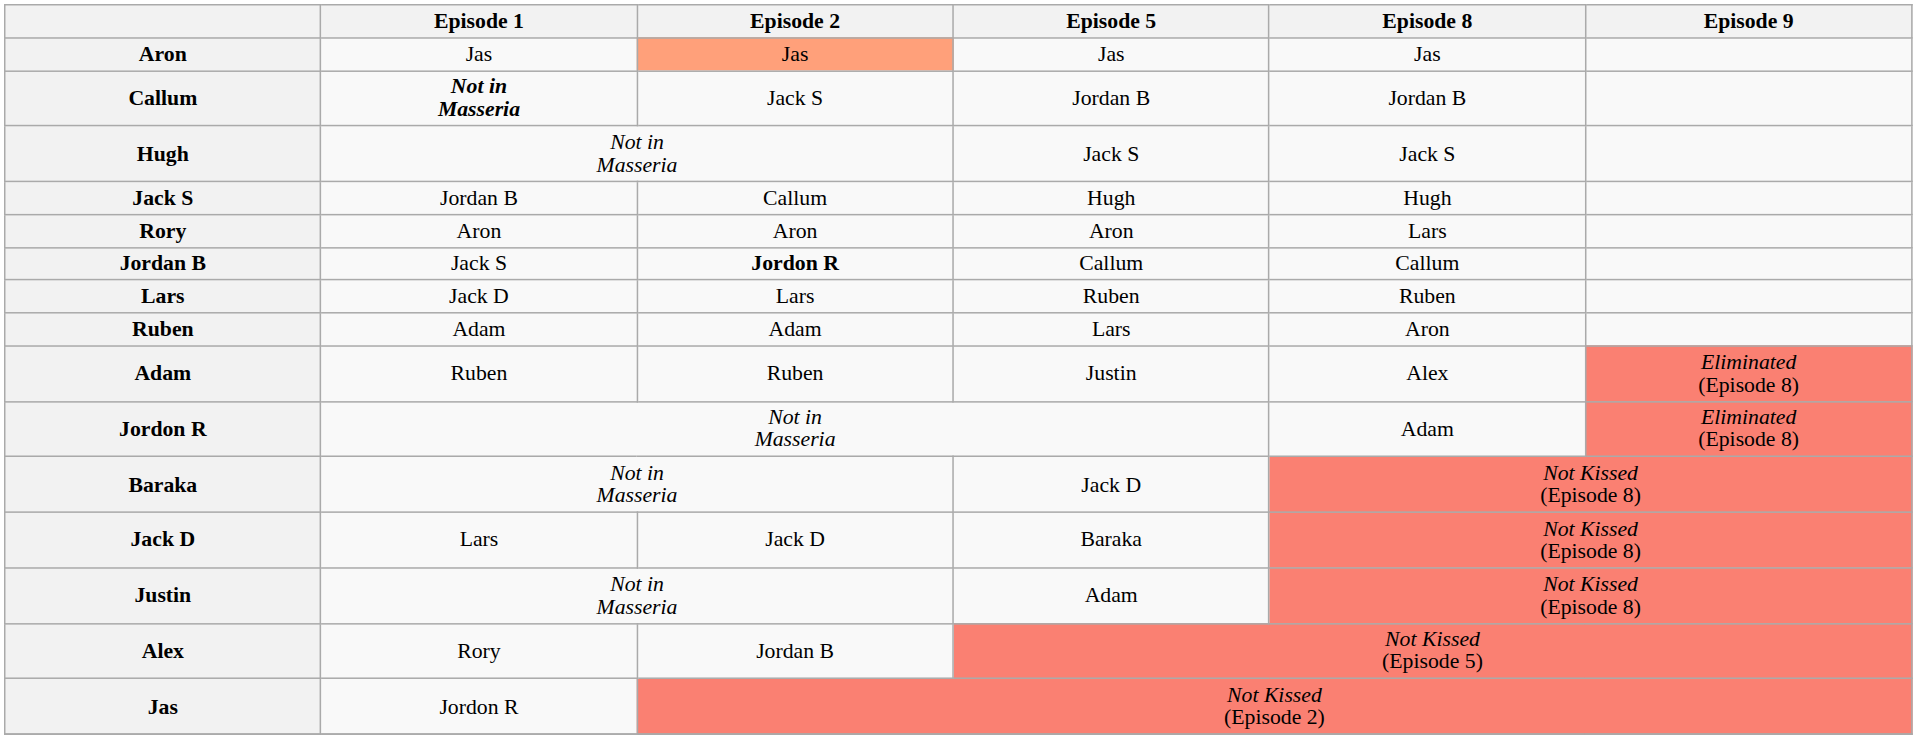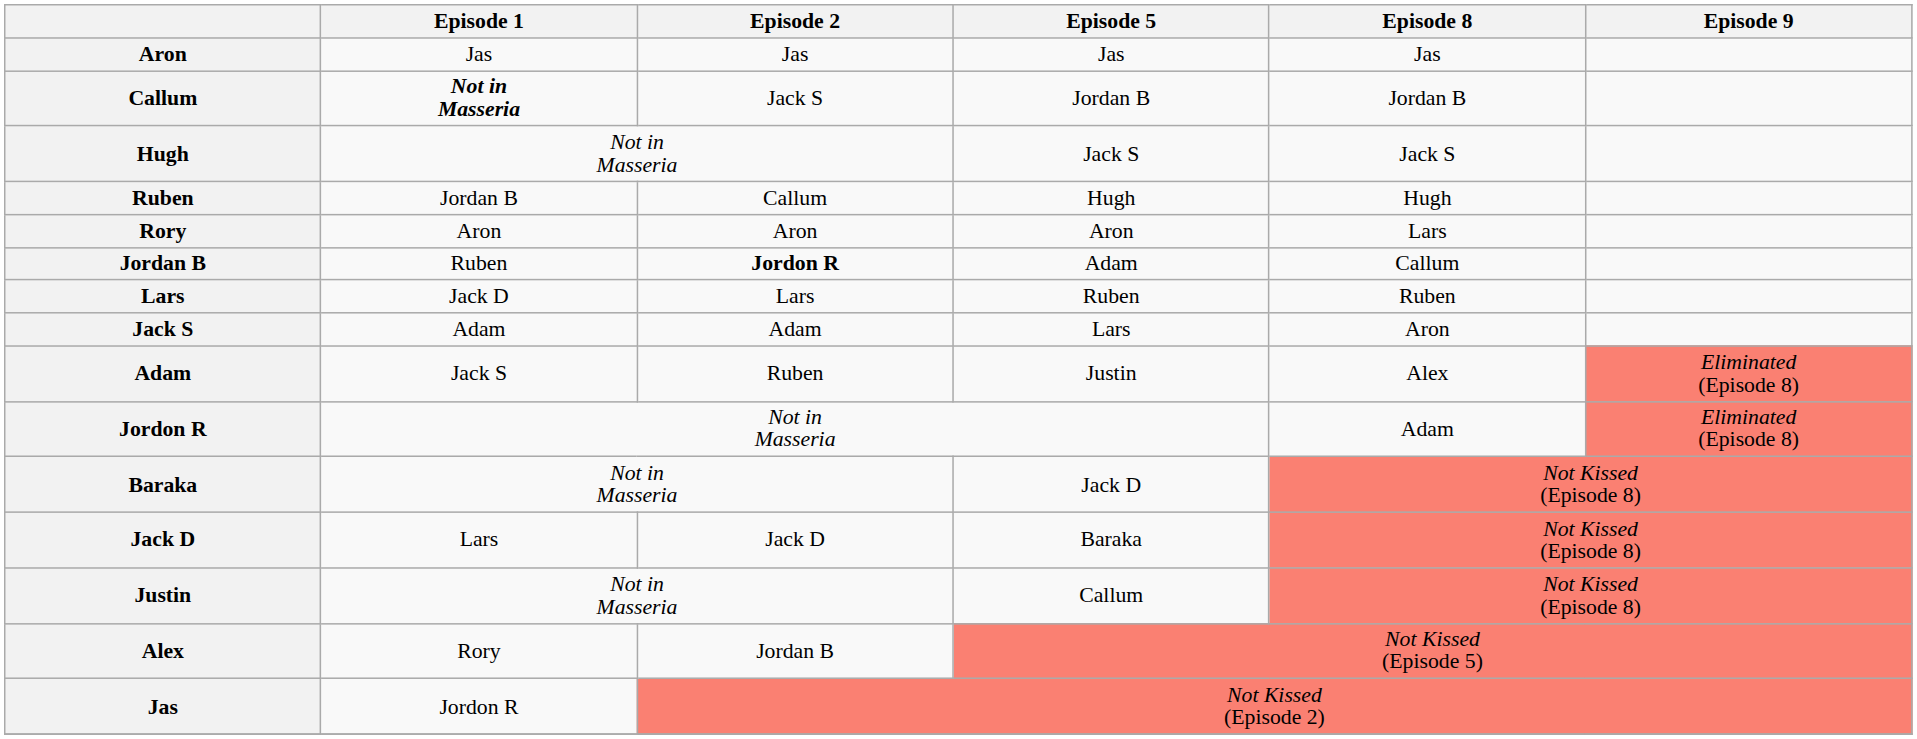(795, 54) lightsalmon background -> (795, 54) no background
(163, 197) Jack S -> (163, 197) Ruben
(479, 263) Jack S -> (479, 263) Ruben
(1111, 263) Callum -> (1111, 263) Adam
(163, 329) Ruben -> (163, 329) Jack S
(479, 373) Ruben -> (479, 373) Jack S
(1111, 595) Adam -> (1111, 595) Callum
